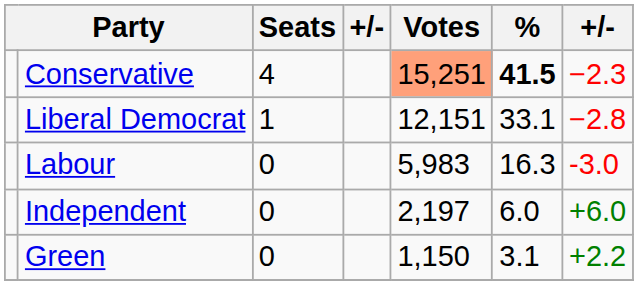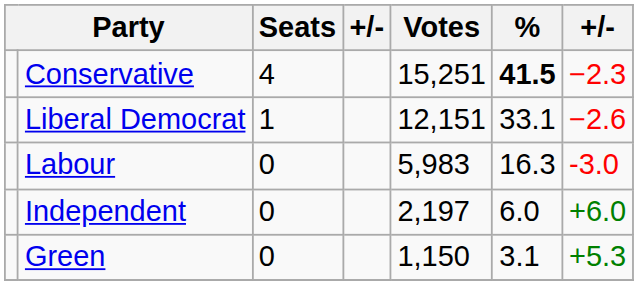(442, 73) lightsalmon background -> (442, 73) no background
(598, 119) −2.8 -> (598, 119) −2.6
(598, 257) +2.2 -> (598, 257) +5.3
